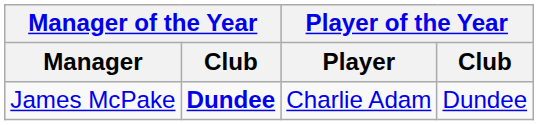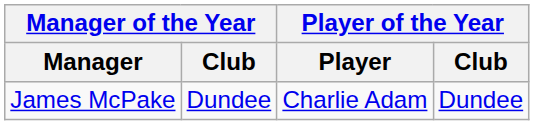(231, 100) bold -> (229, 100) normal
